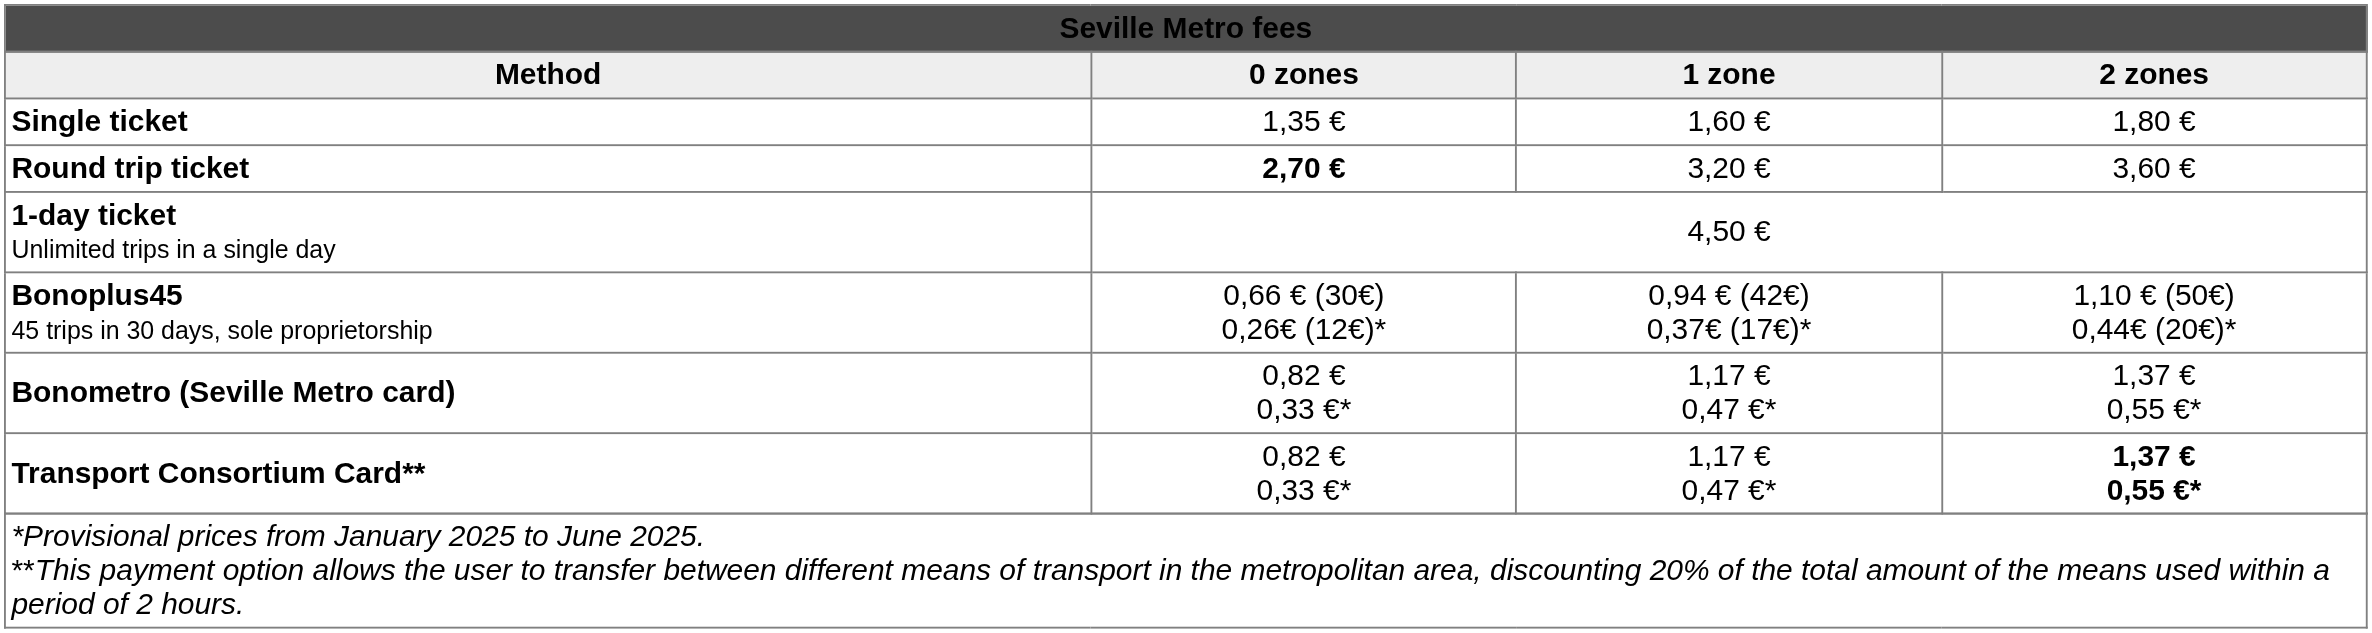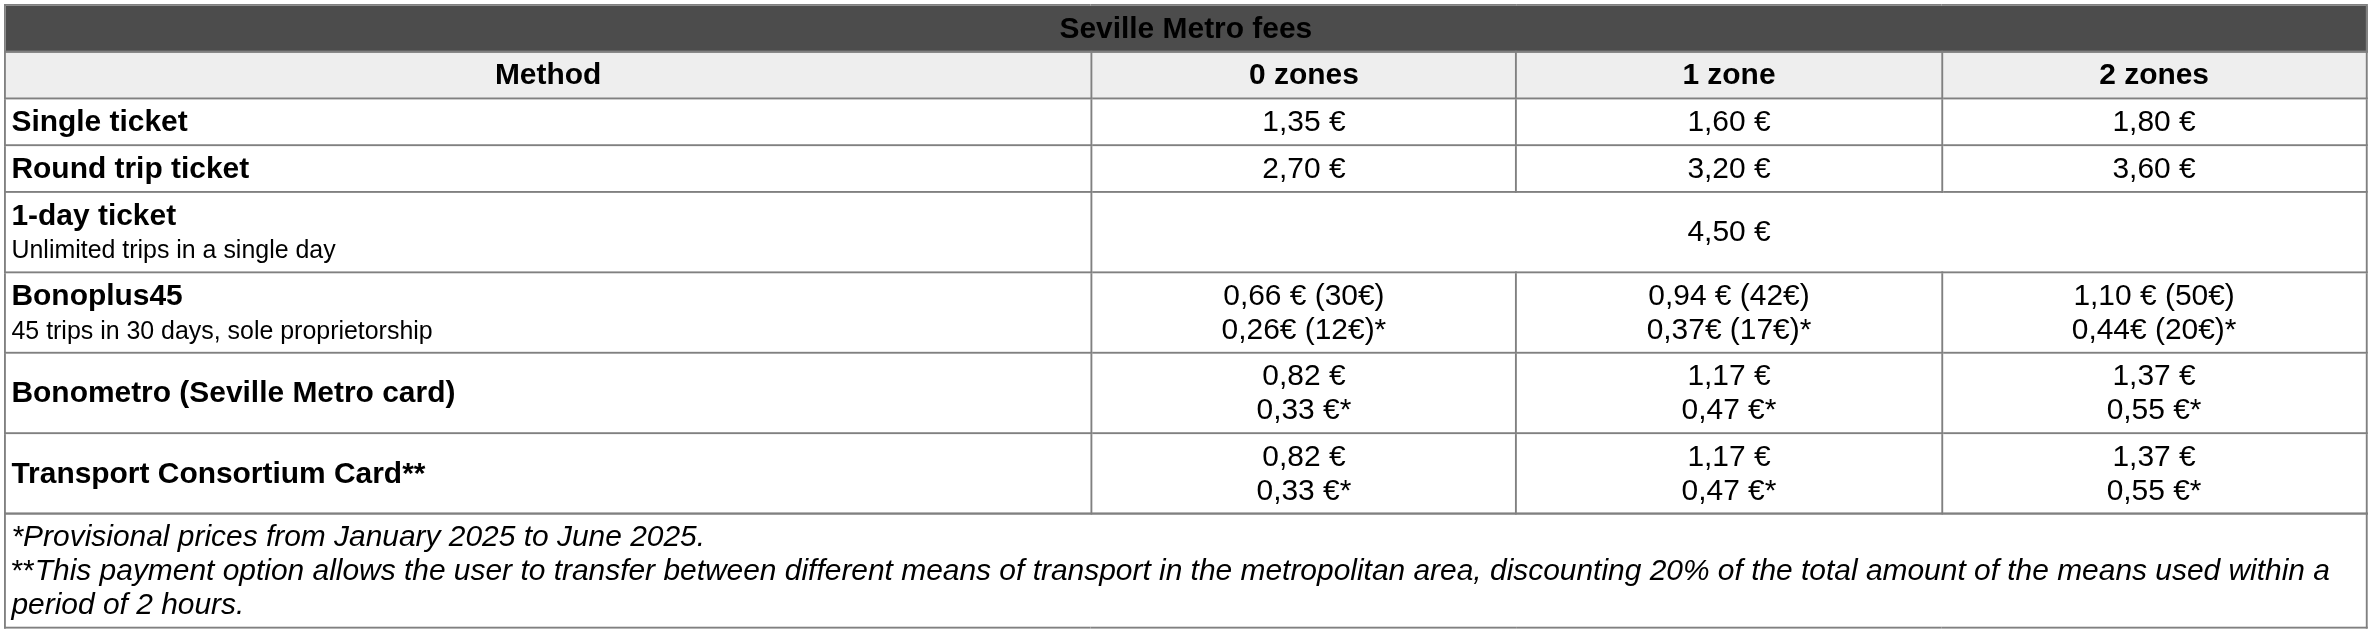(1304, 168) bold -> (1304, 168) normal
(2154, 472) bold -> (2154, 472) normal
